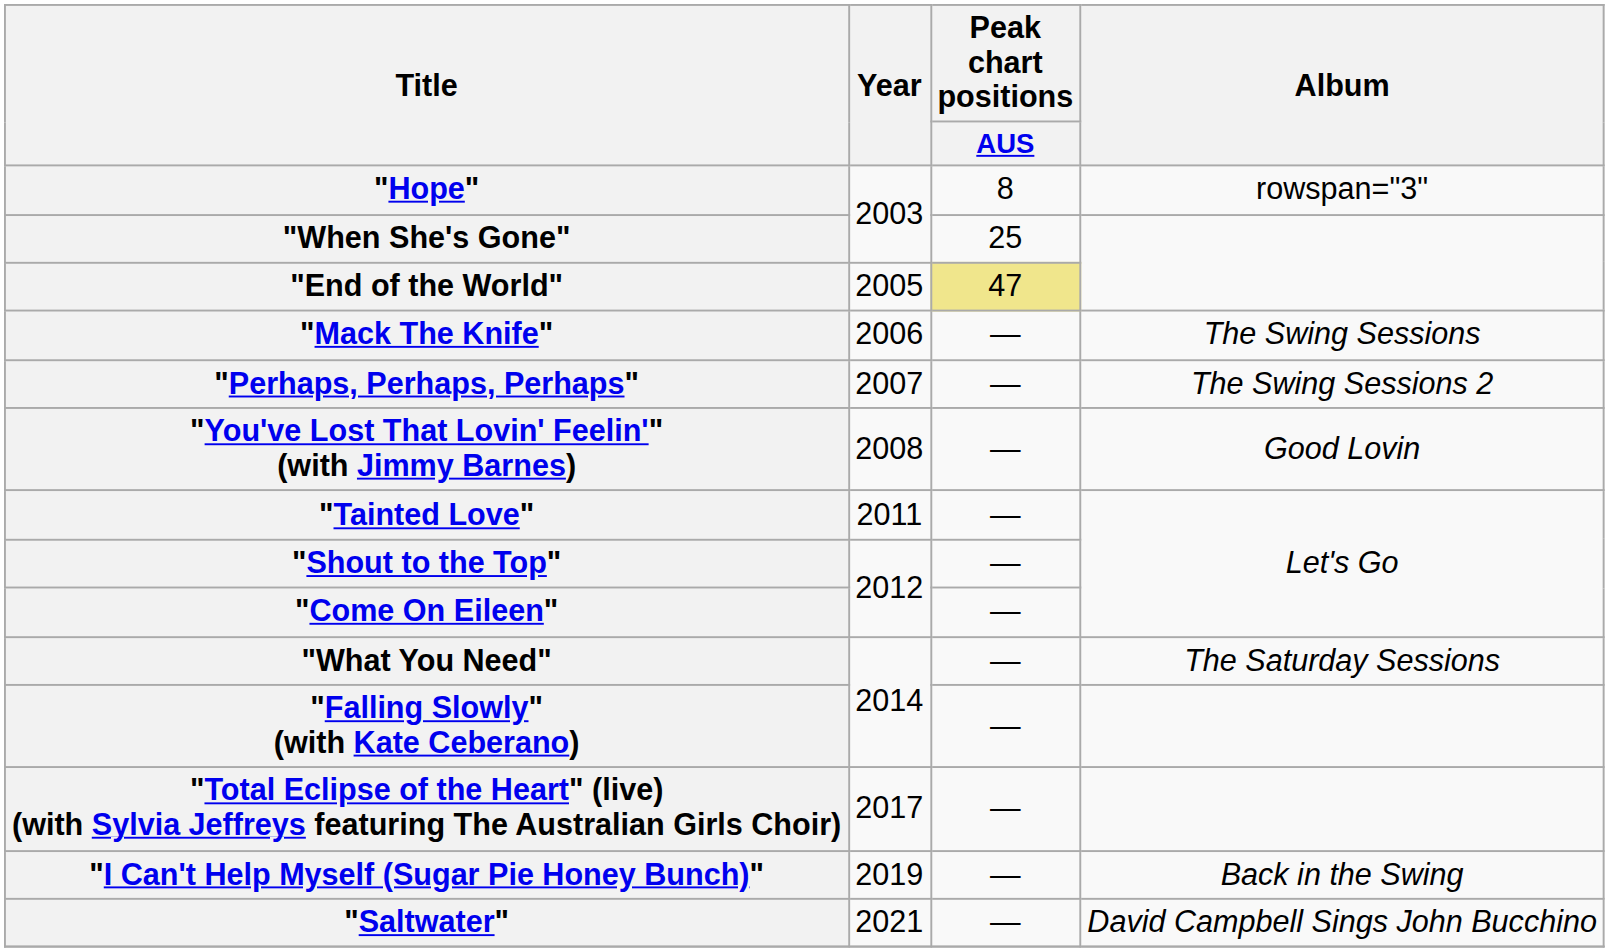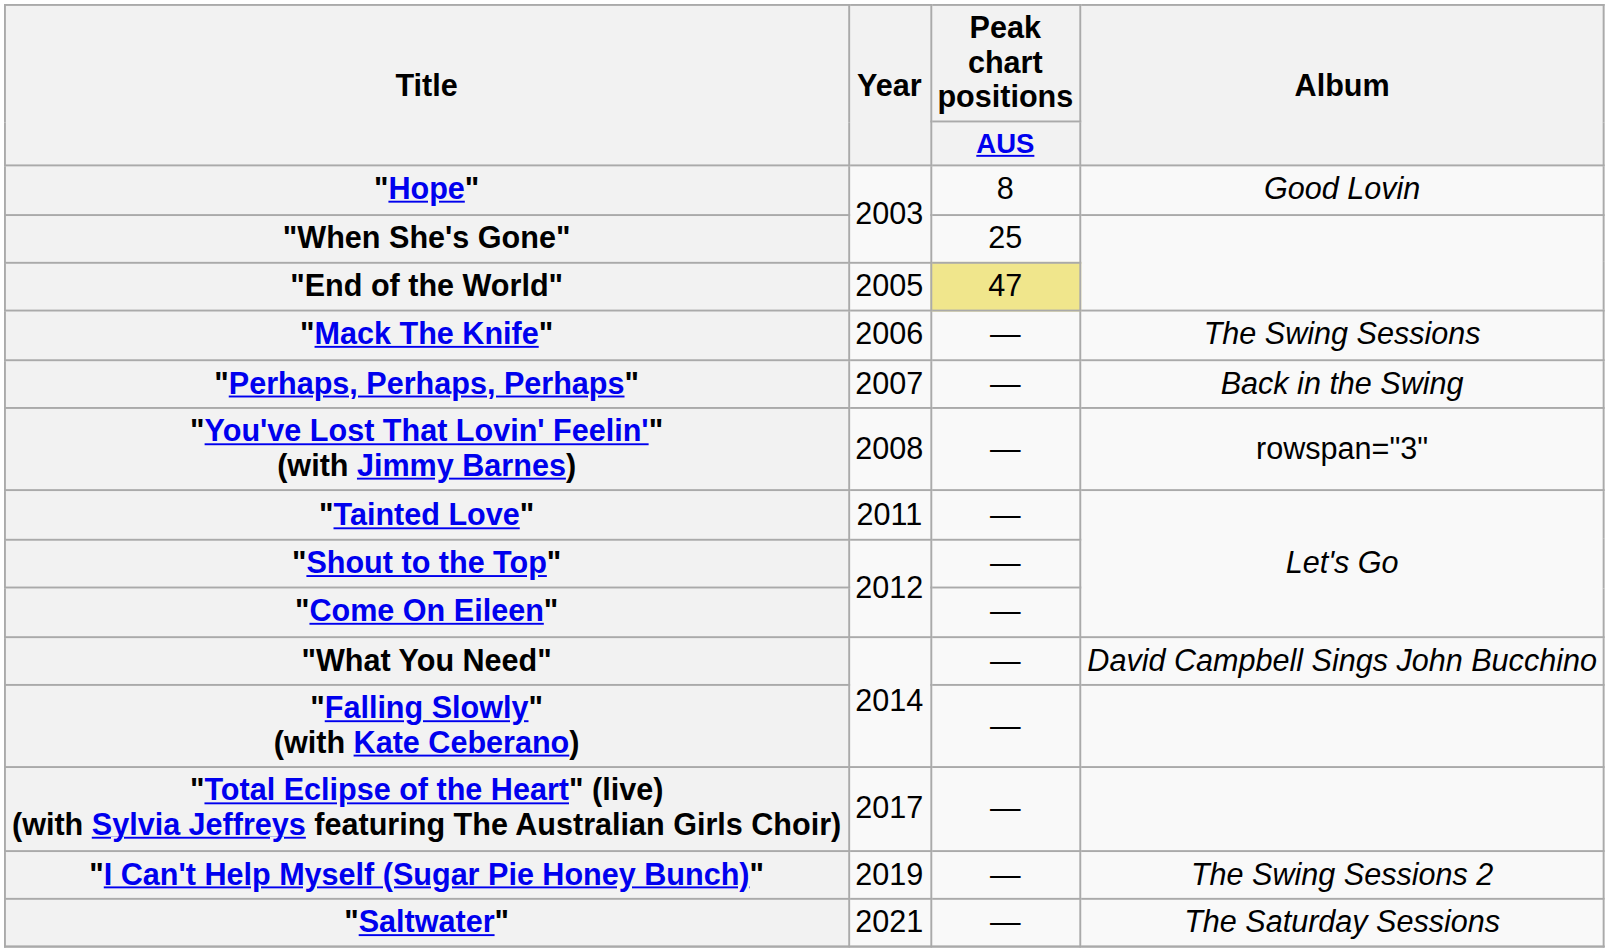(1342, 189) rowspan="3" -> (1342, 189) Good Lovin
(1342, 383) The Swing Sessions 2 -> (1342, 383) Back in the Swing
(1342, 448) Good Lovin -> (1342, 448) rowspan="3"
(1342, 659) The Saturday Sessions -> (1342, 659) David Campbell Sings John Bucchino
(1342, 874) Back in the Swing -> (1342, 874) The Swing Sessions 2
(1342, 922) David Campbell Sings John Bucchino -> (1342, 922) The Saturday Sessions
